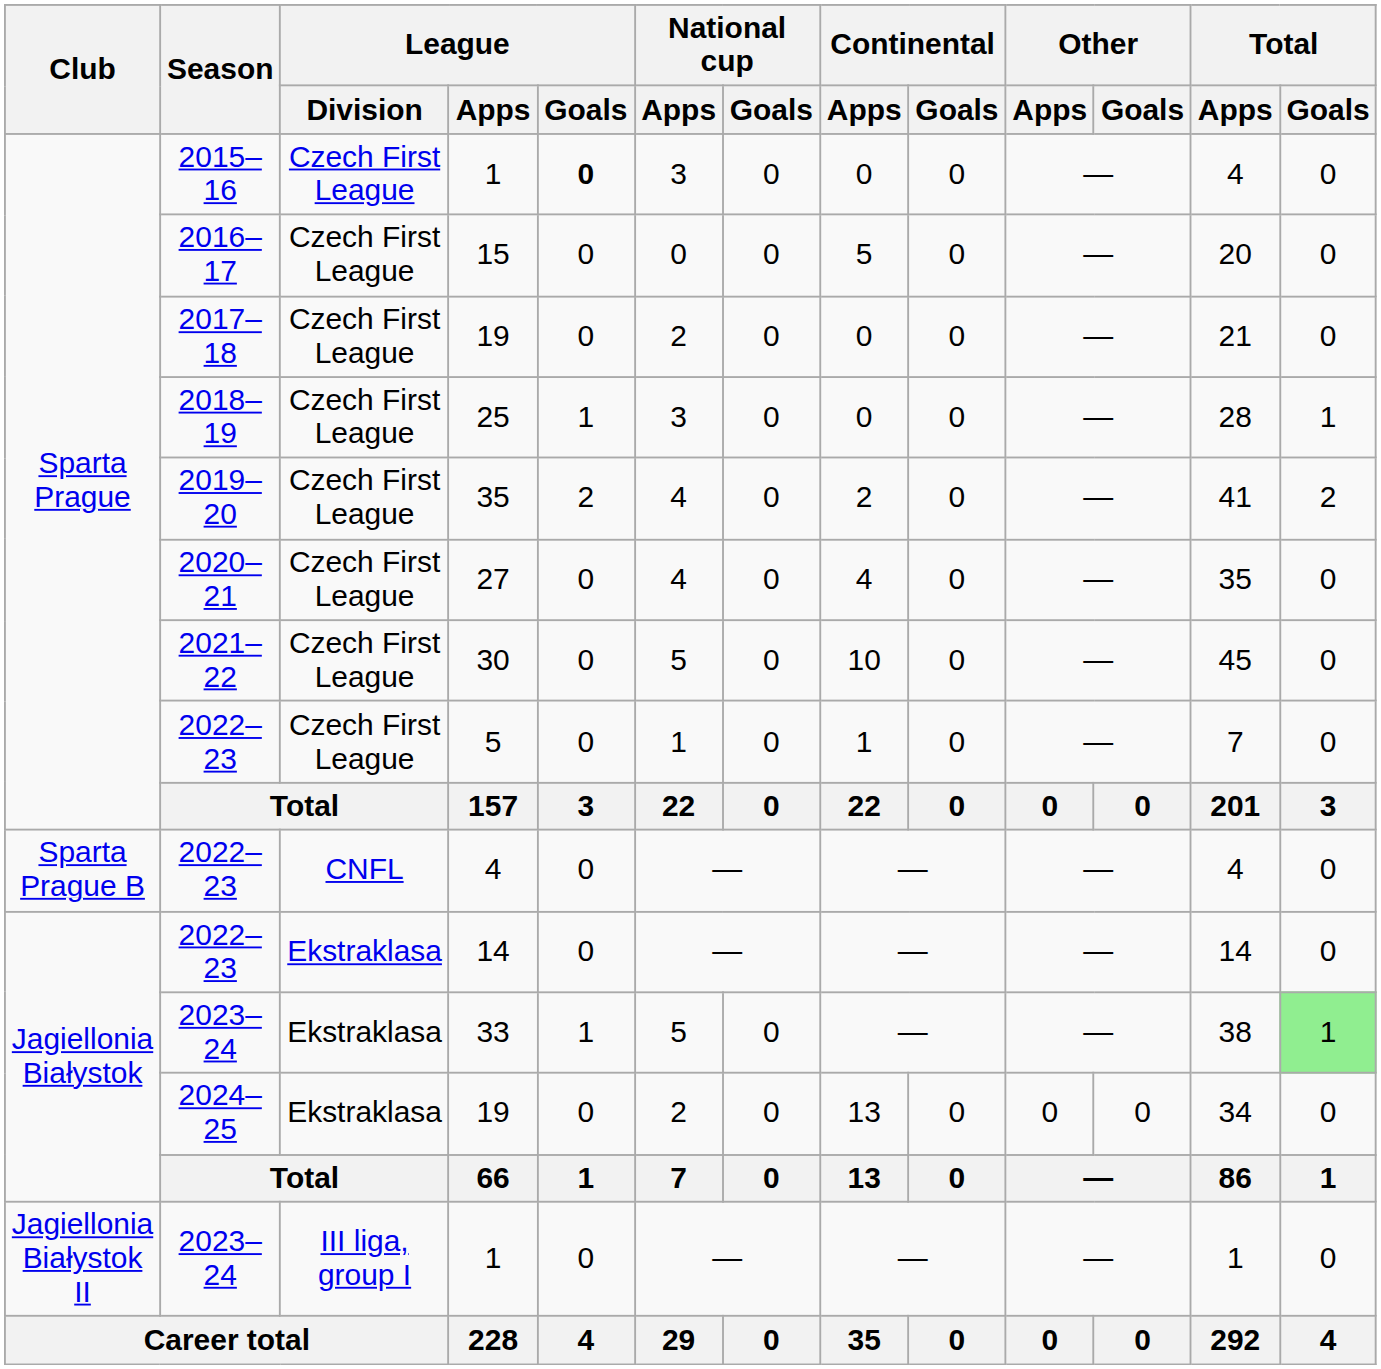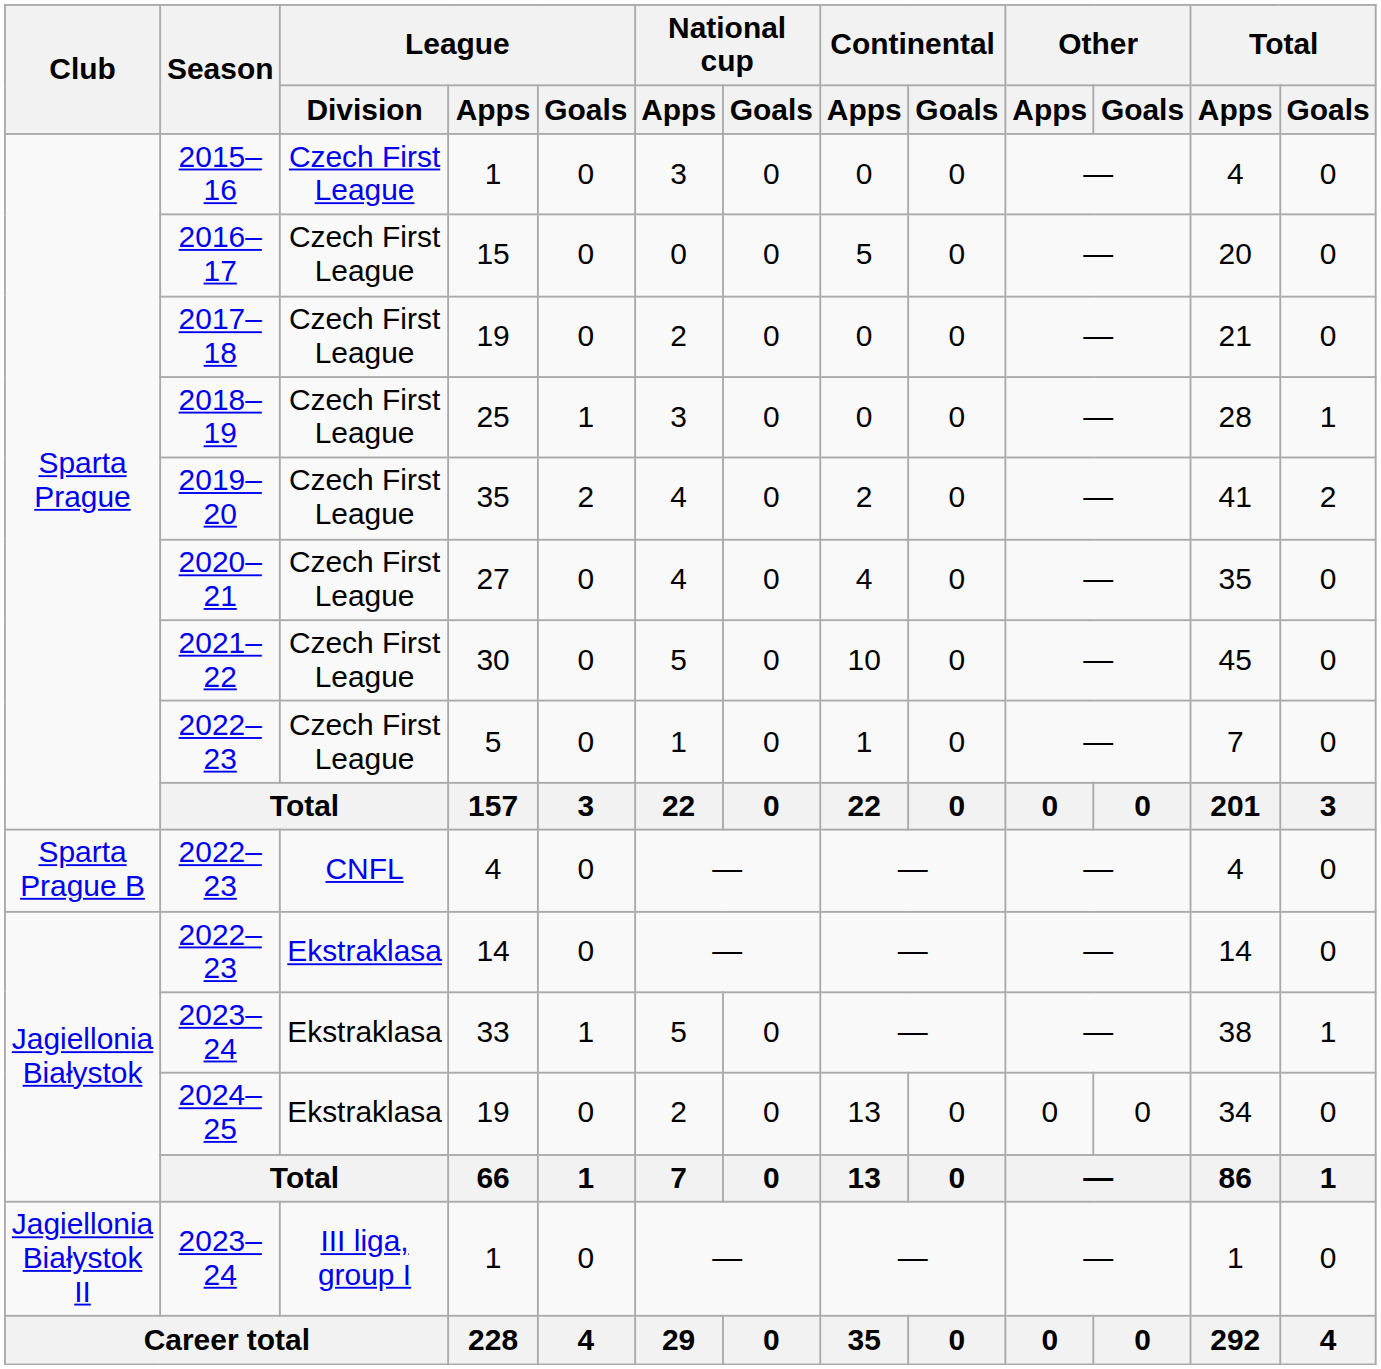(586, 173) bold -> (586, 173) normal
(1328, 1032) lightgreen background -> (1328, 1032) no background
